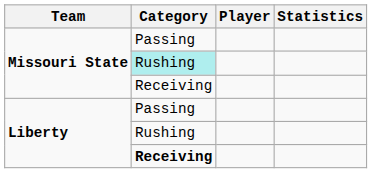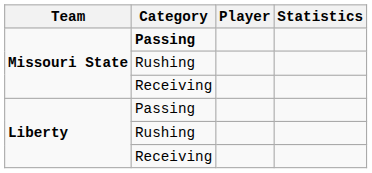(165, 40) normal -> (165, 40) bold
(165, 63) paleturquoise background -> (165, 63) no background
(174, 156) bold -> (174, 156) normal
